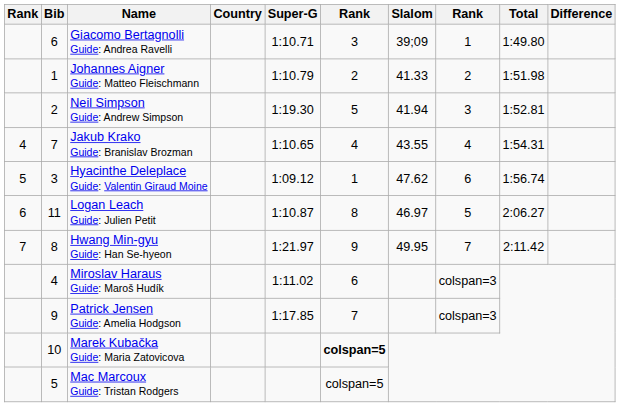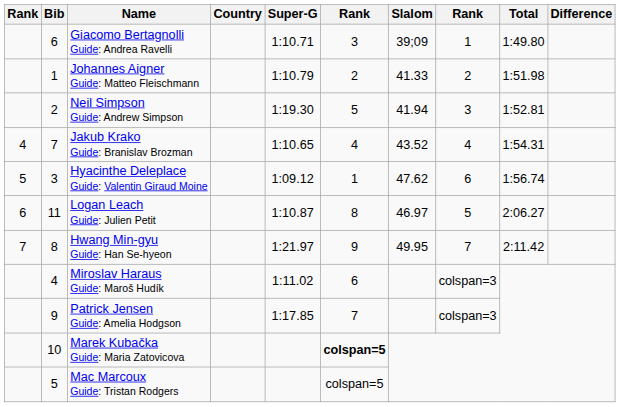(412, 144) 43.55 -> (412, 144) 43.52
